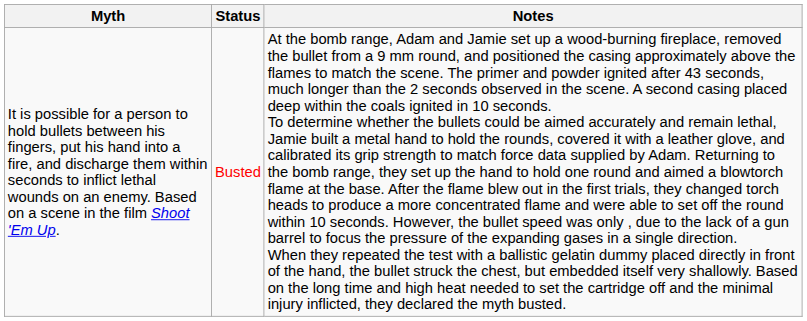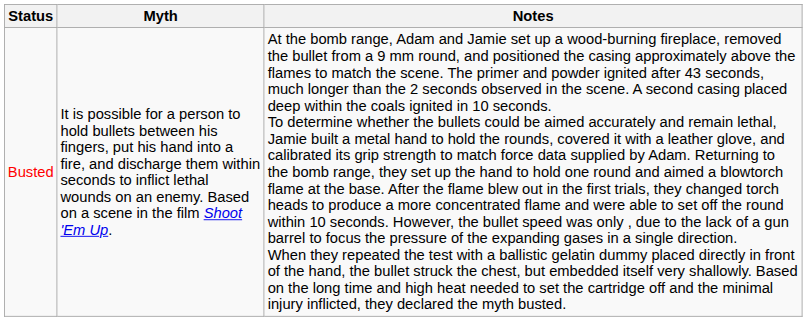columns swapped: (108, 16) <-> (238, 16)
